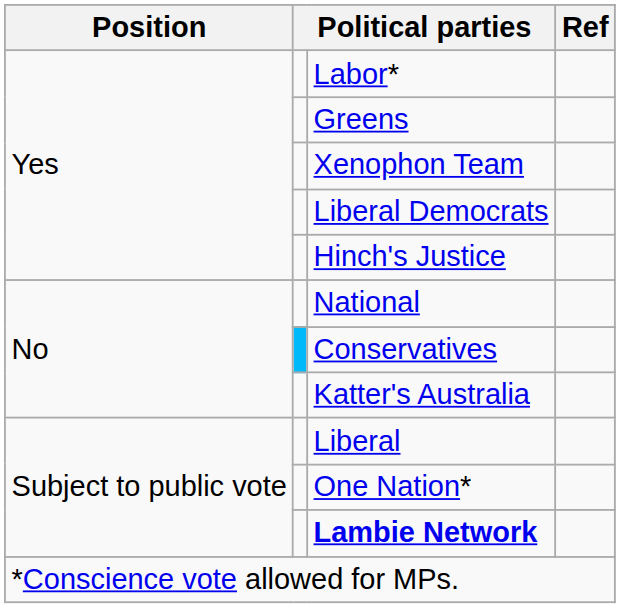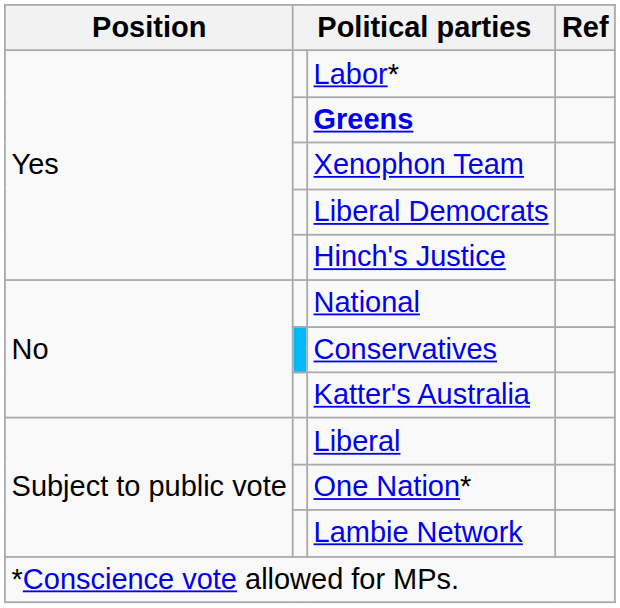(361, 119) normal -> (363, 119) bold
(425, 532) bold -> (418, 532) normal
